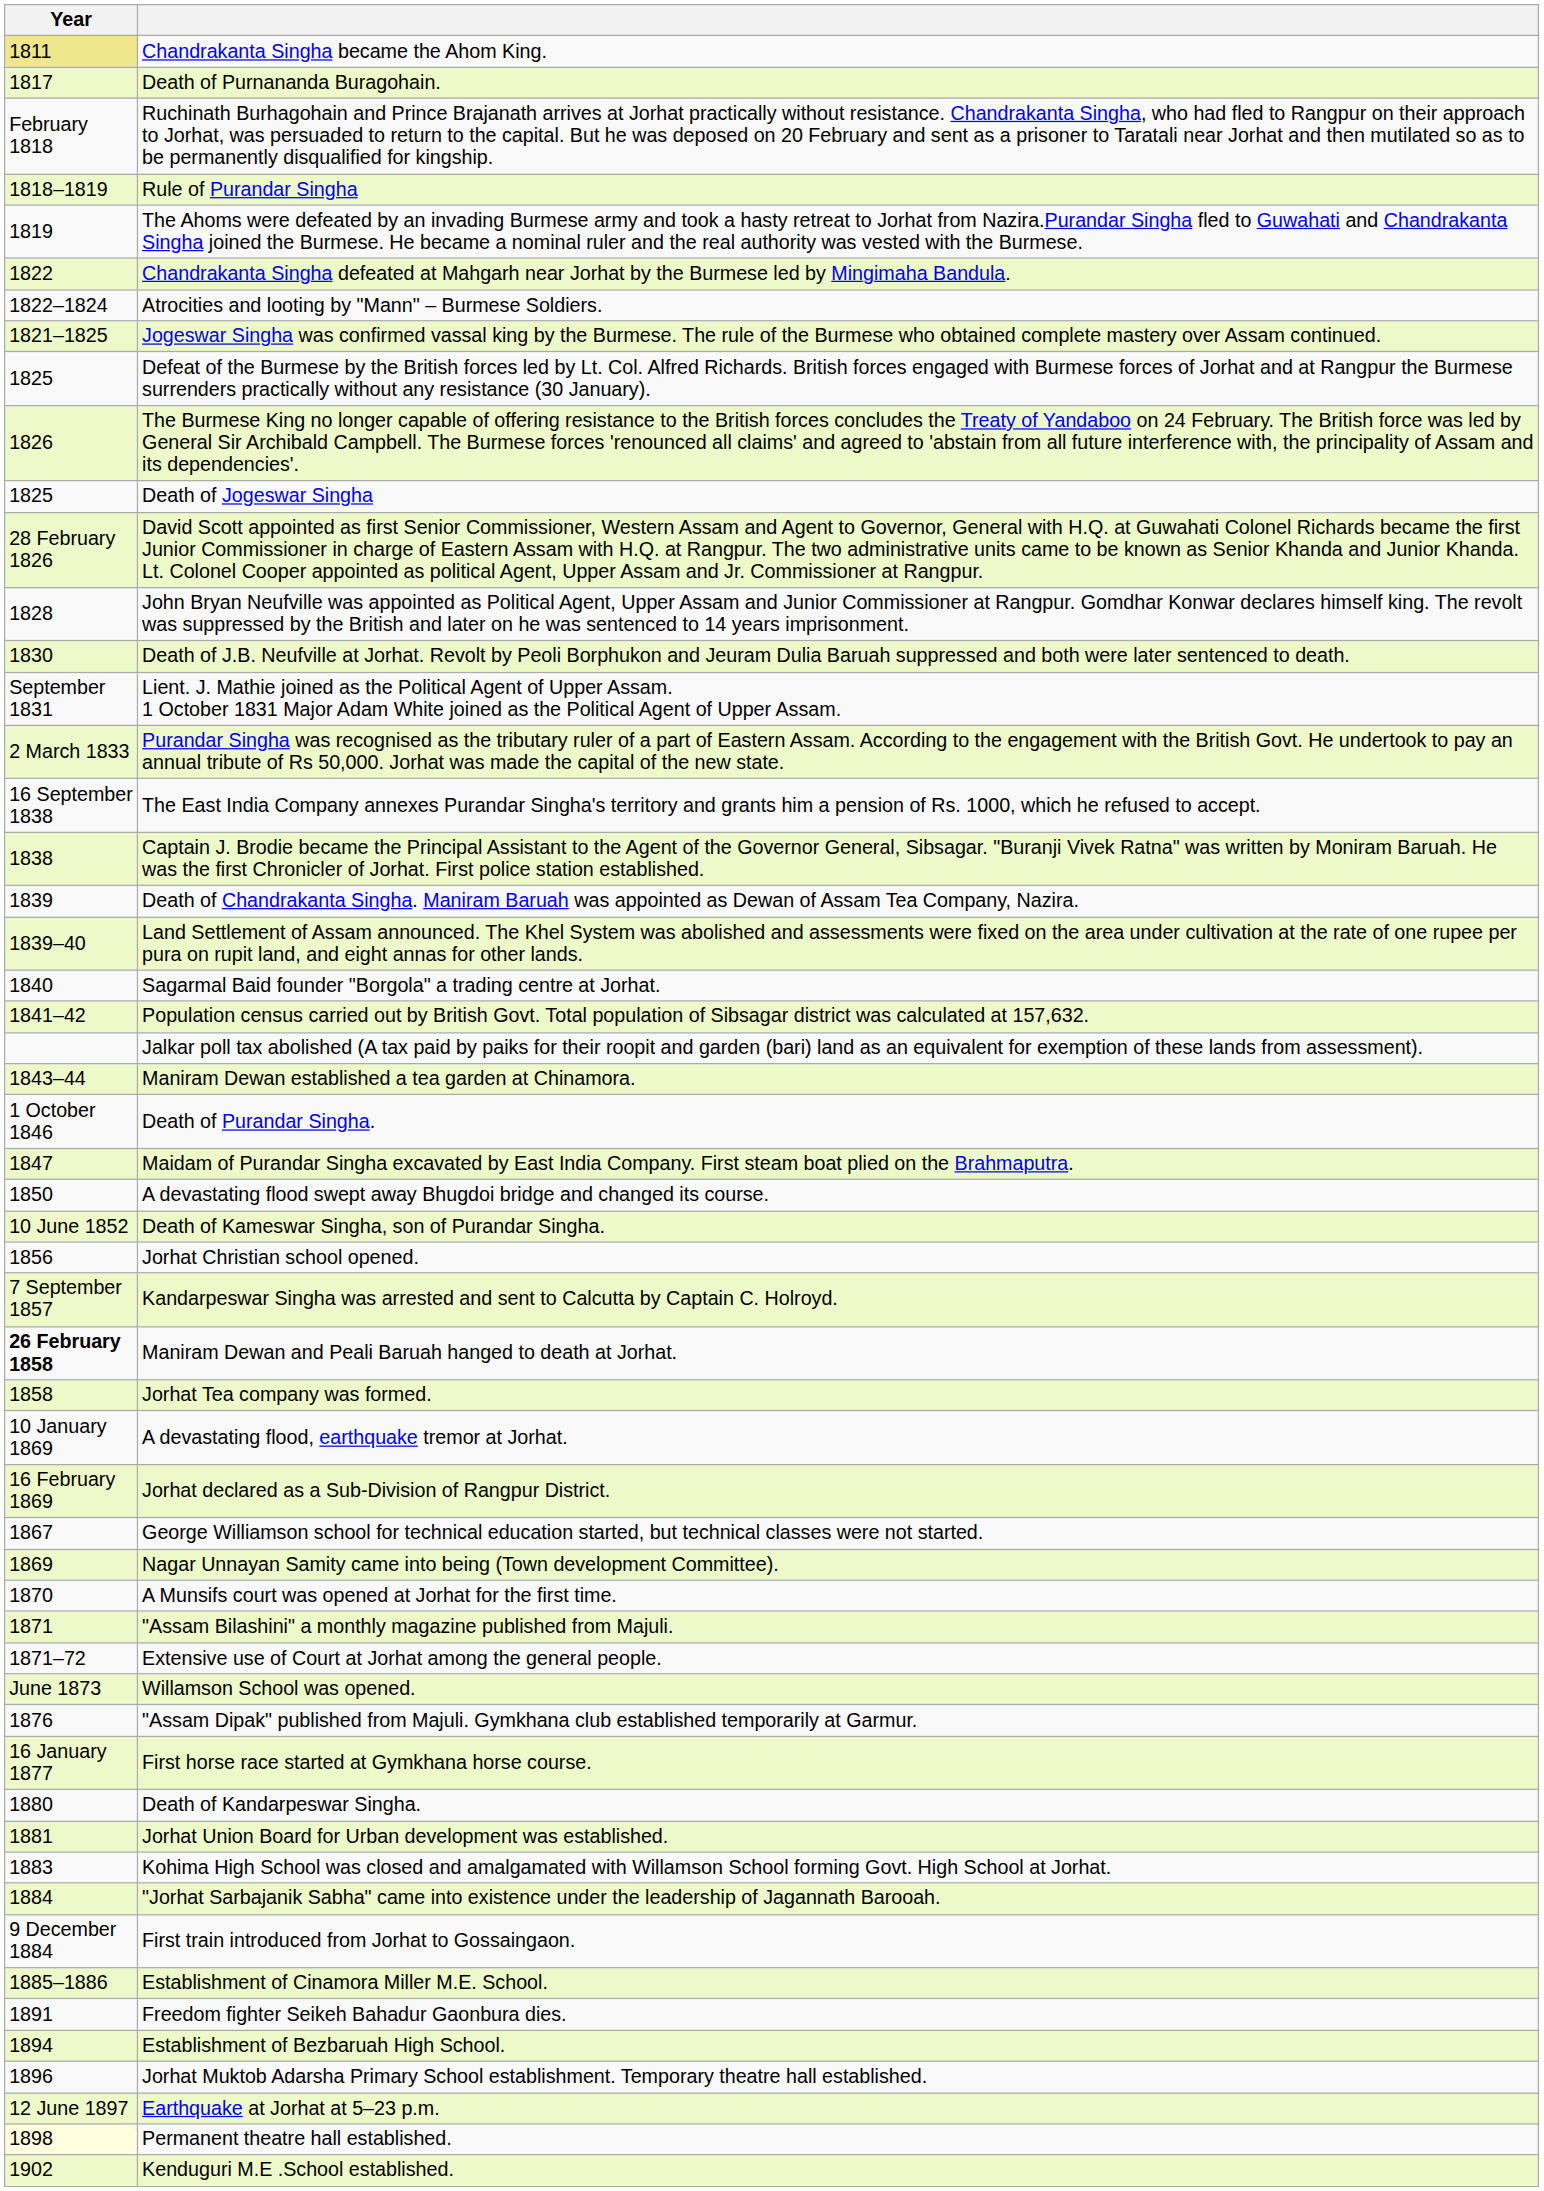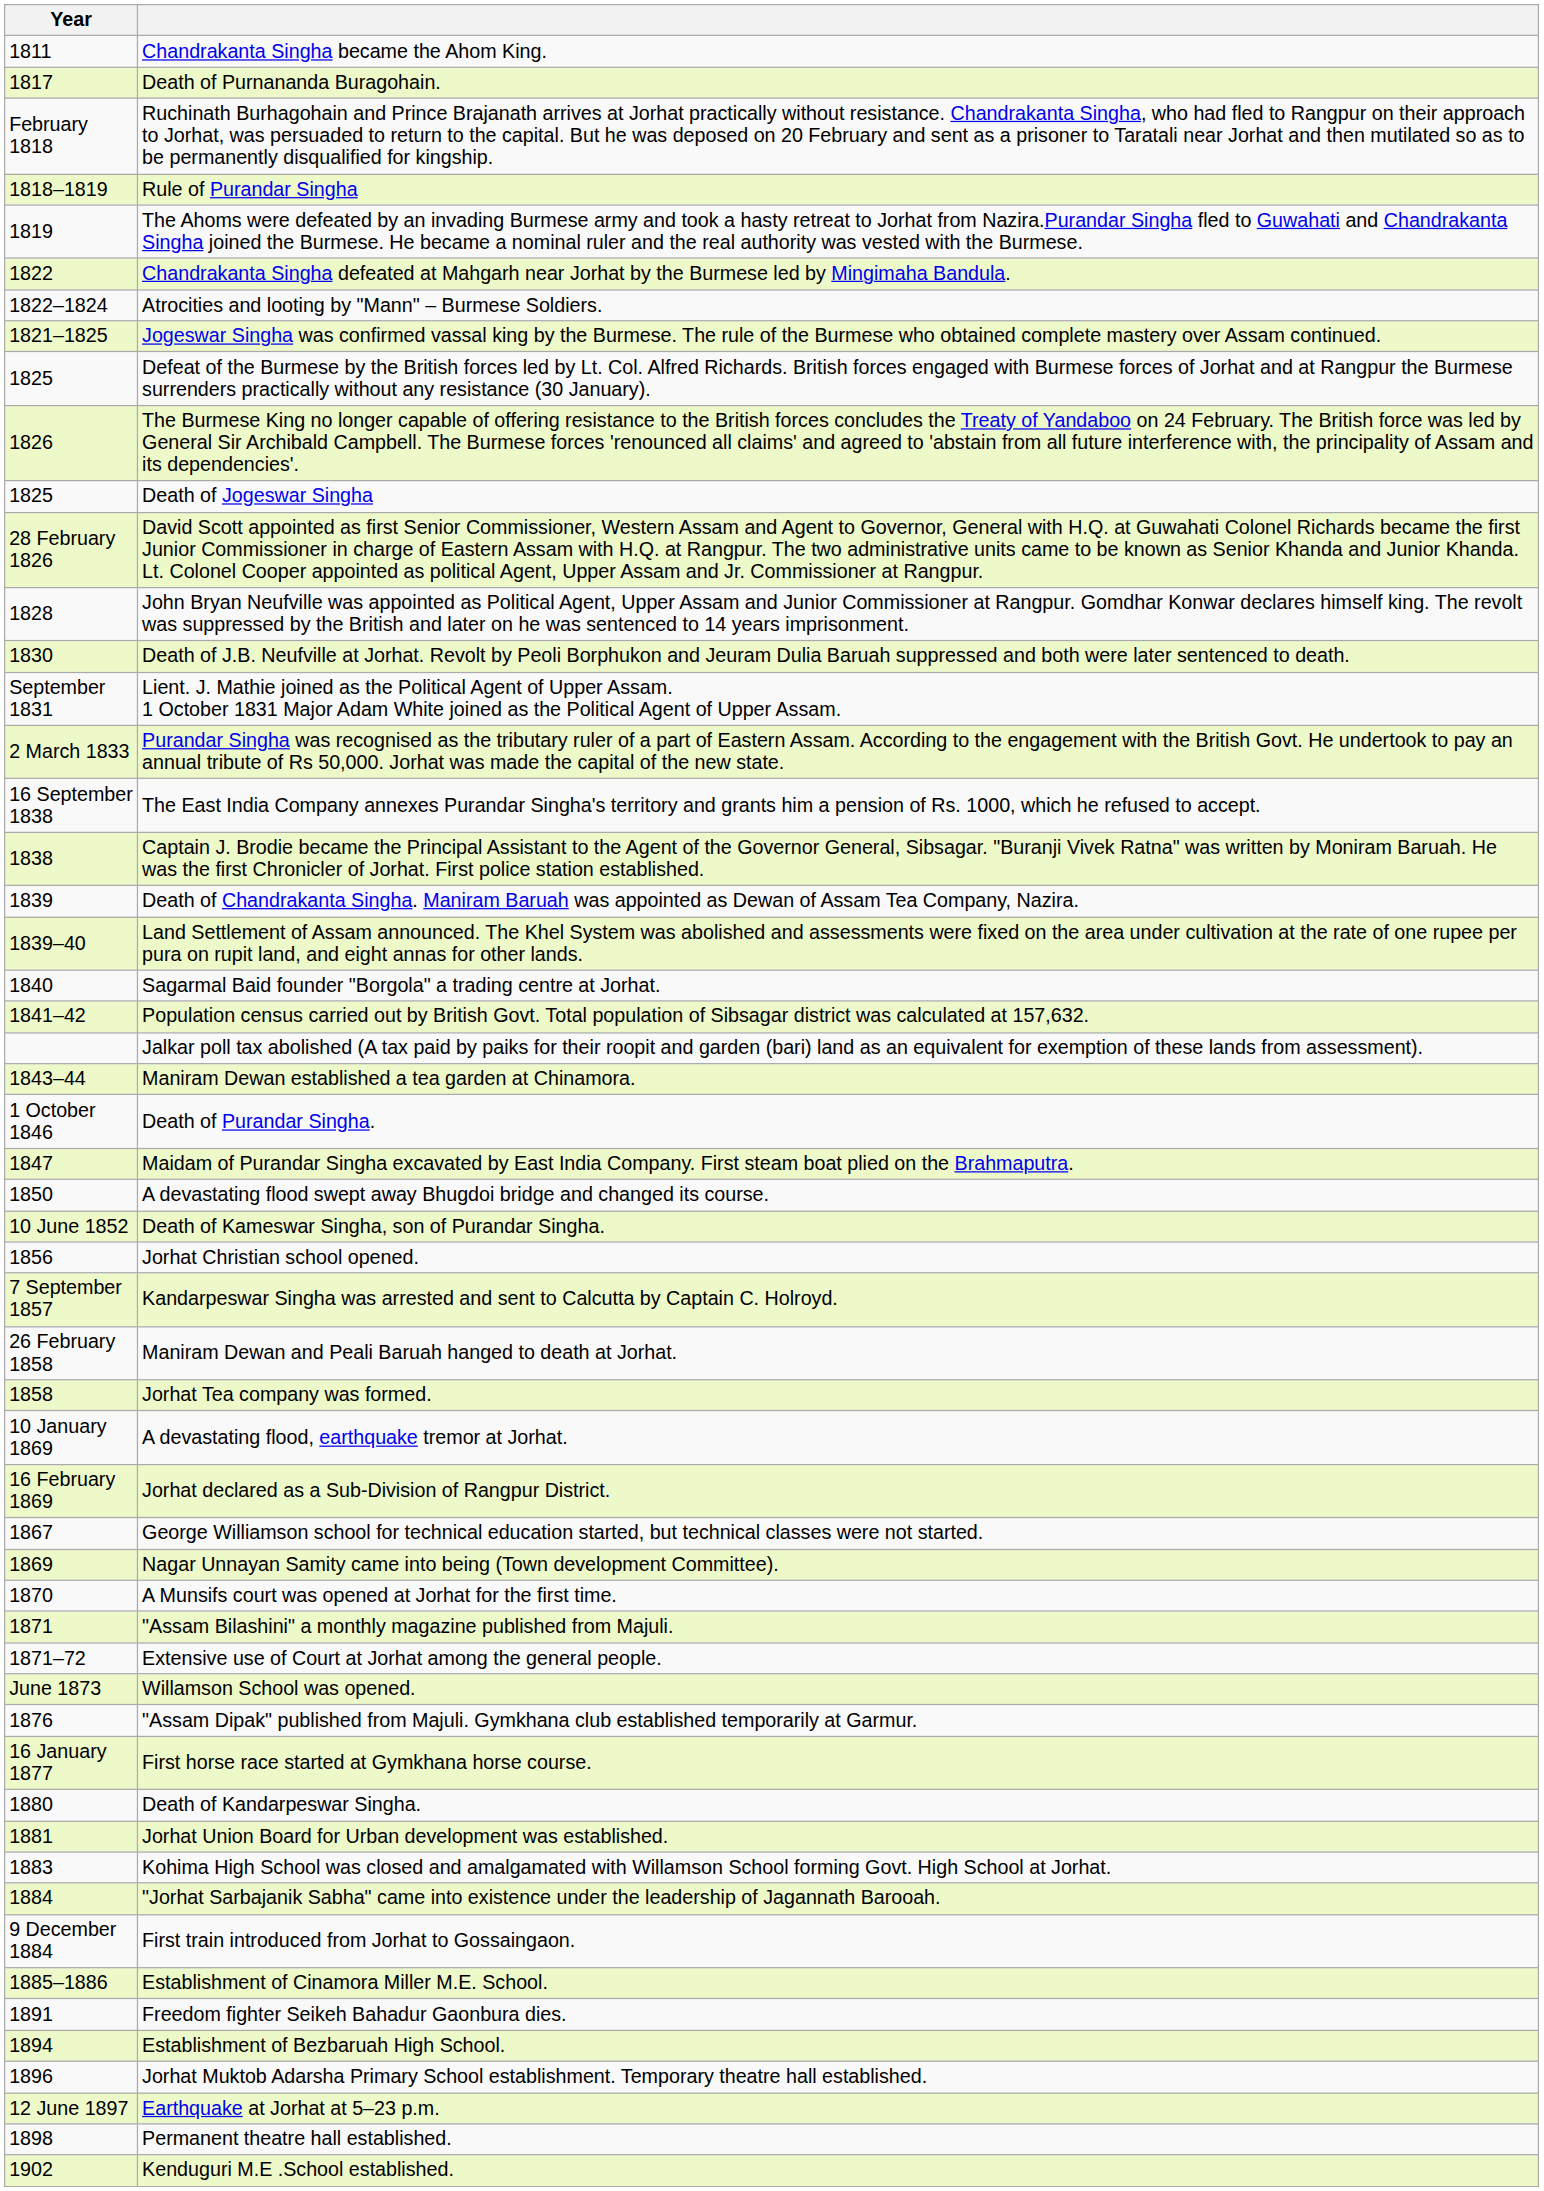(30, 51) khaki background -> (30, 51) no background
(65, 1352) bold -> (62, 1352) normal
(31, 2139) lightyellow background -> (31, 2139) no background
